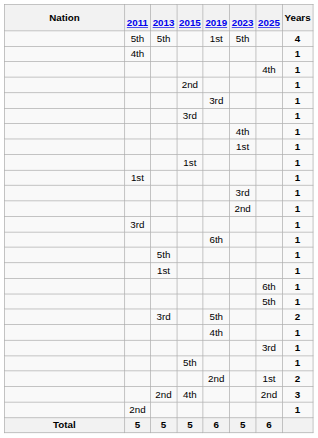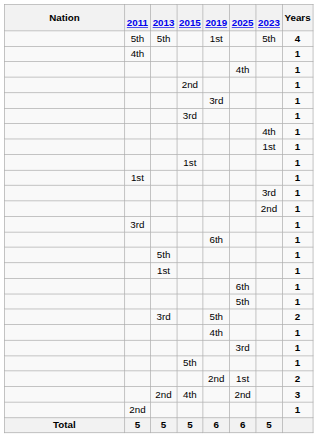columns swapped: (243, 23) <-> (269, 23)
